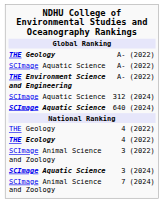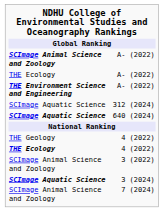(32, 55) THE Geology -> (55, 59) SCImage Animal Science and Zoology
(57, 66) SCImage Aquatic Science -> (32, 74) THE Ecology
